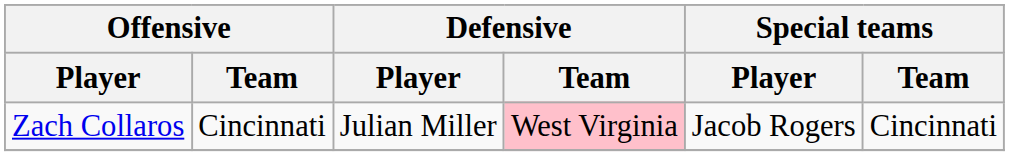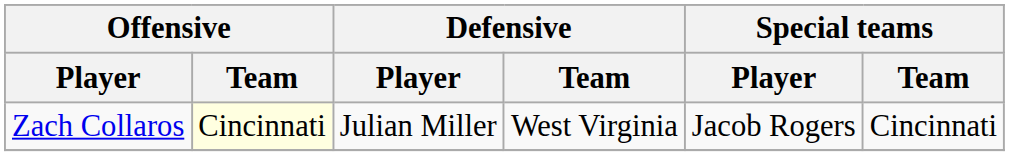(262, 125) no background -> (262, 125) lightyellow background
(594, 125) pink background -> (594, 125) no background
